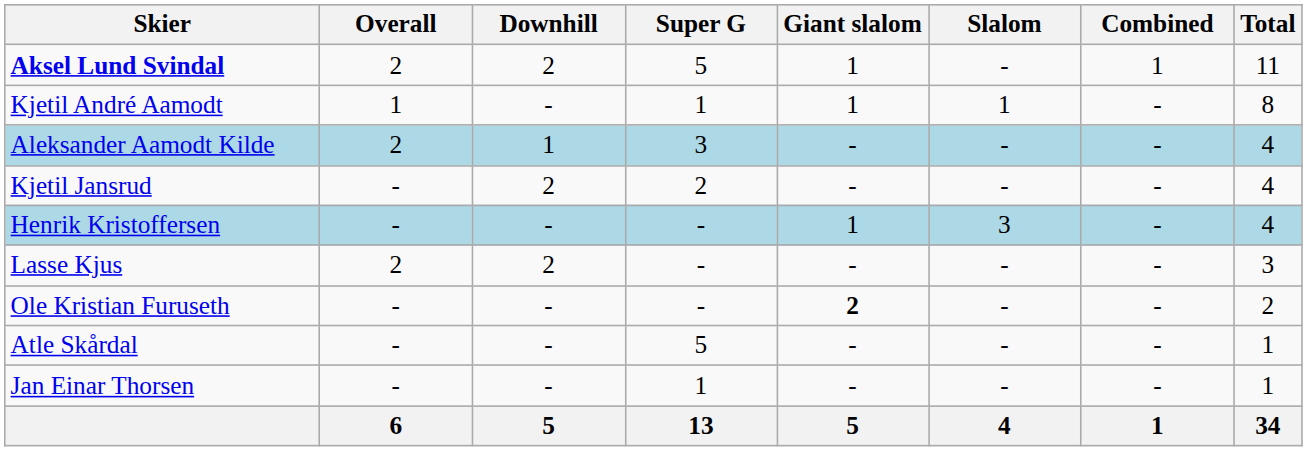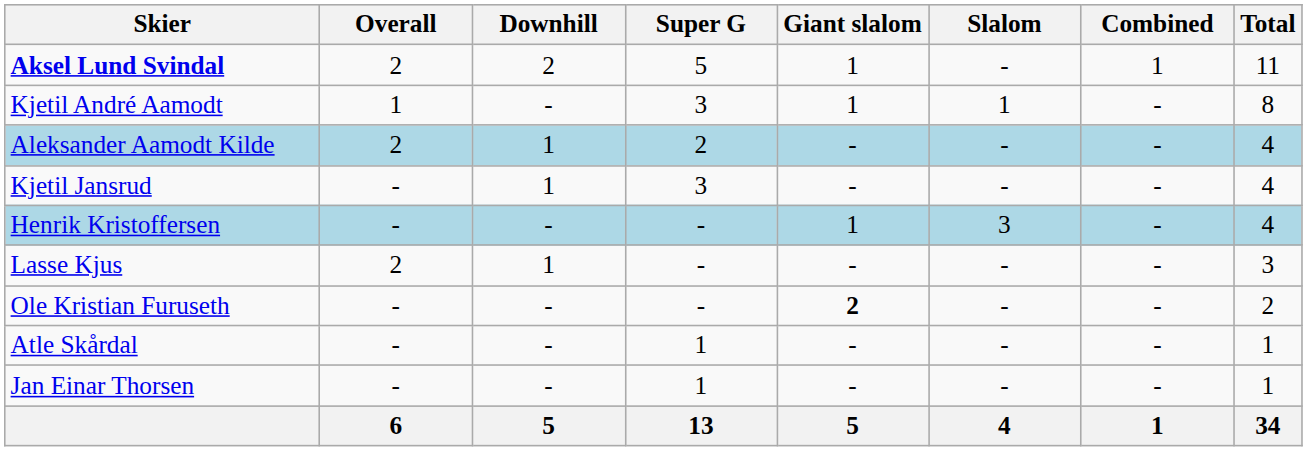(701, 104) 1 -> (701, 104) 3
(701, 144) 3 -> (701, 144) 2
(549, 184) 2 -> (549, 184) 1
(701, 184) 2 -> (701, 184) 3
(549, 265) 2 -> (549, 265) 1
(701, 345) 5 -> (701, 345) 1
